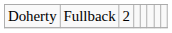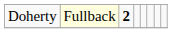(90, 16) no background -> (90, 16) lightyellow background
(126, 16) normal -> (126, 16) bold
